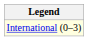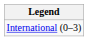(44, 28) lightyellow background -> (44, 28) no background
